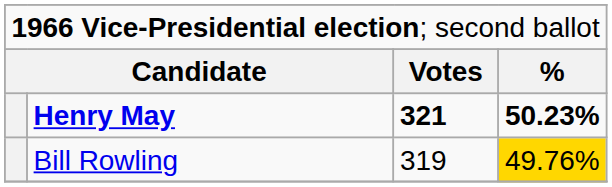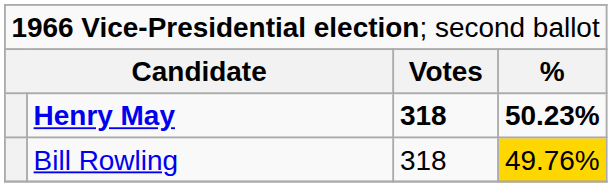(423, 116) 321 -> (423, 116) 318
(423, 160) 319 -> (423, 160) 318
